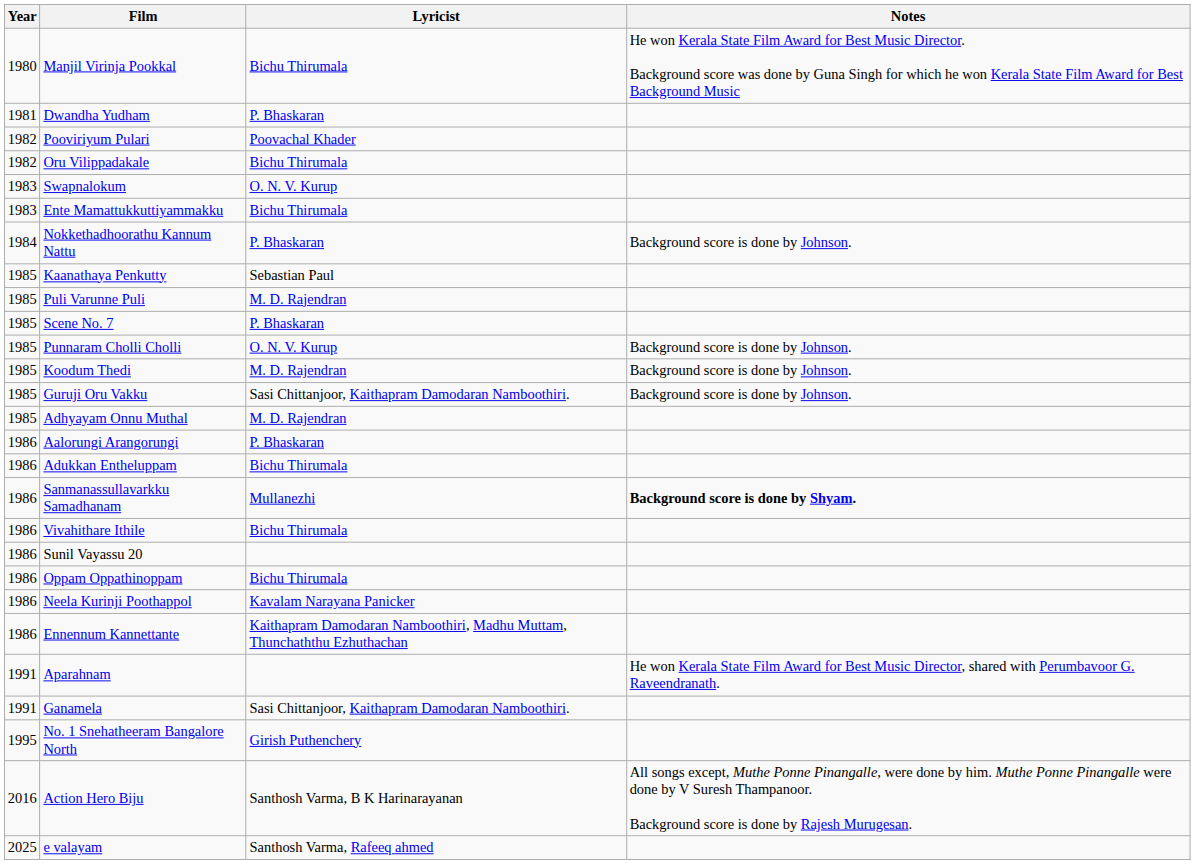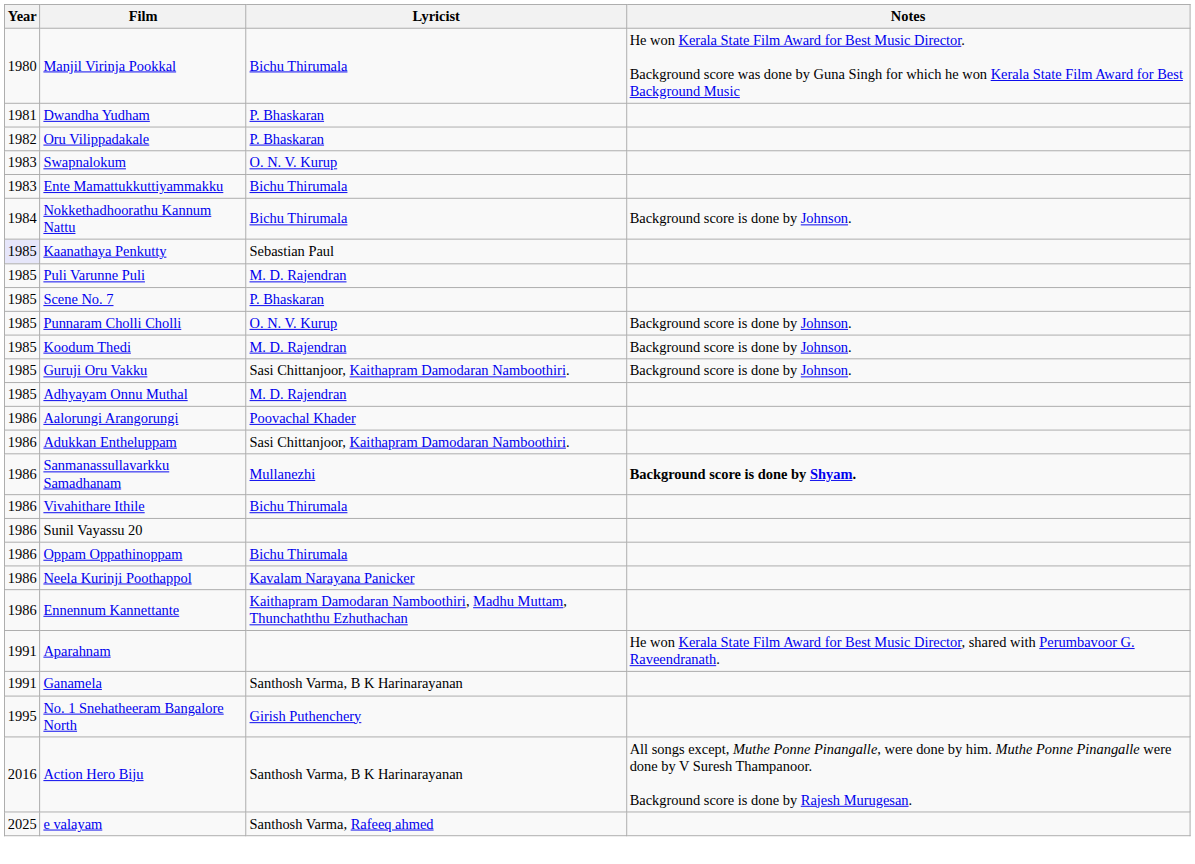- row: (97, 139)
(298, 163) Bichu Thirumala -> (287, 139) P. Bhaskaran
(287, 243) P. Bhaskaran -> (298, 219) Bichu Thirumala
(22, 275) no background -> (22, 251) lavender background
(287, 442) P. Bhaskaran -> (303, 418) Poovachal Khader
(298, 465) Bichu Thirumala -> (410, 442) Sasi Chittanjoor, Kaithapram Damodaran Namboothiri.
(410, 707) Sasi Chittanjoor, Kaithapram Damodaran Namboothiri. -> (356, 683) Santhosh Varma, B K Harinarayanan
